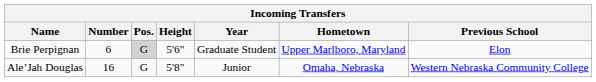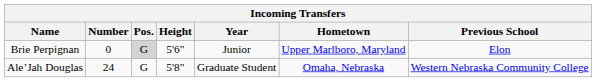(108, 49) 6 -> (108, 49) 0
(237, 49) Graduate Student -> (237, 49) Junior
(108, 67) 16 -> (108, 67) 24
(237, 67) Junior -> (237, 67) Graduate Student
